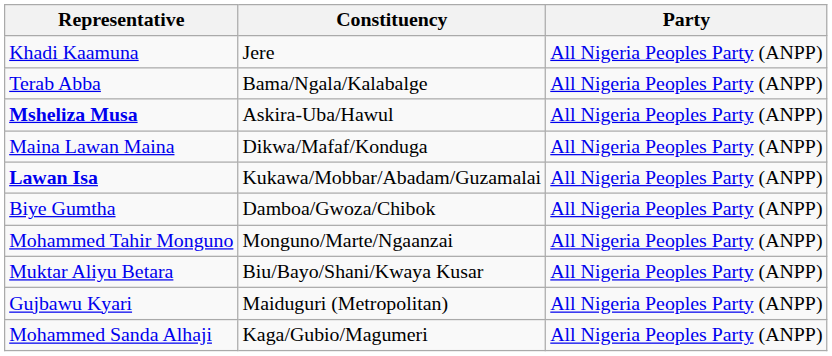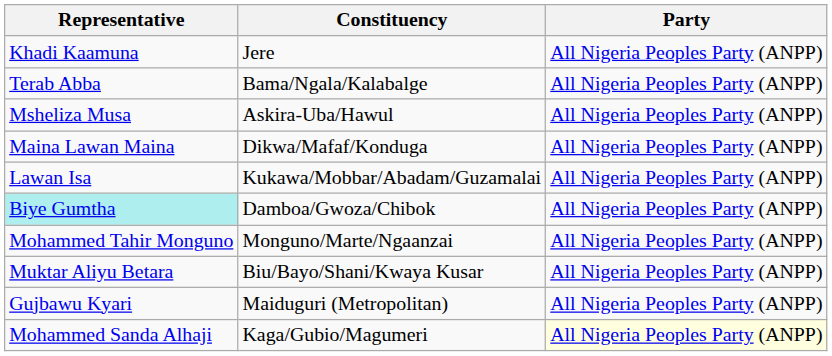(73, 114) bold -> (70, 114) normal
(54, 177) bold -> (50, 177) normal
(62, 209) no background -> (62, 209) paleturquoise background
(686, 334) no background -> (686, 334) lightyellow background
